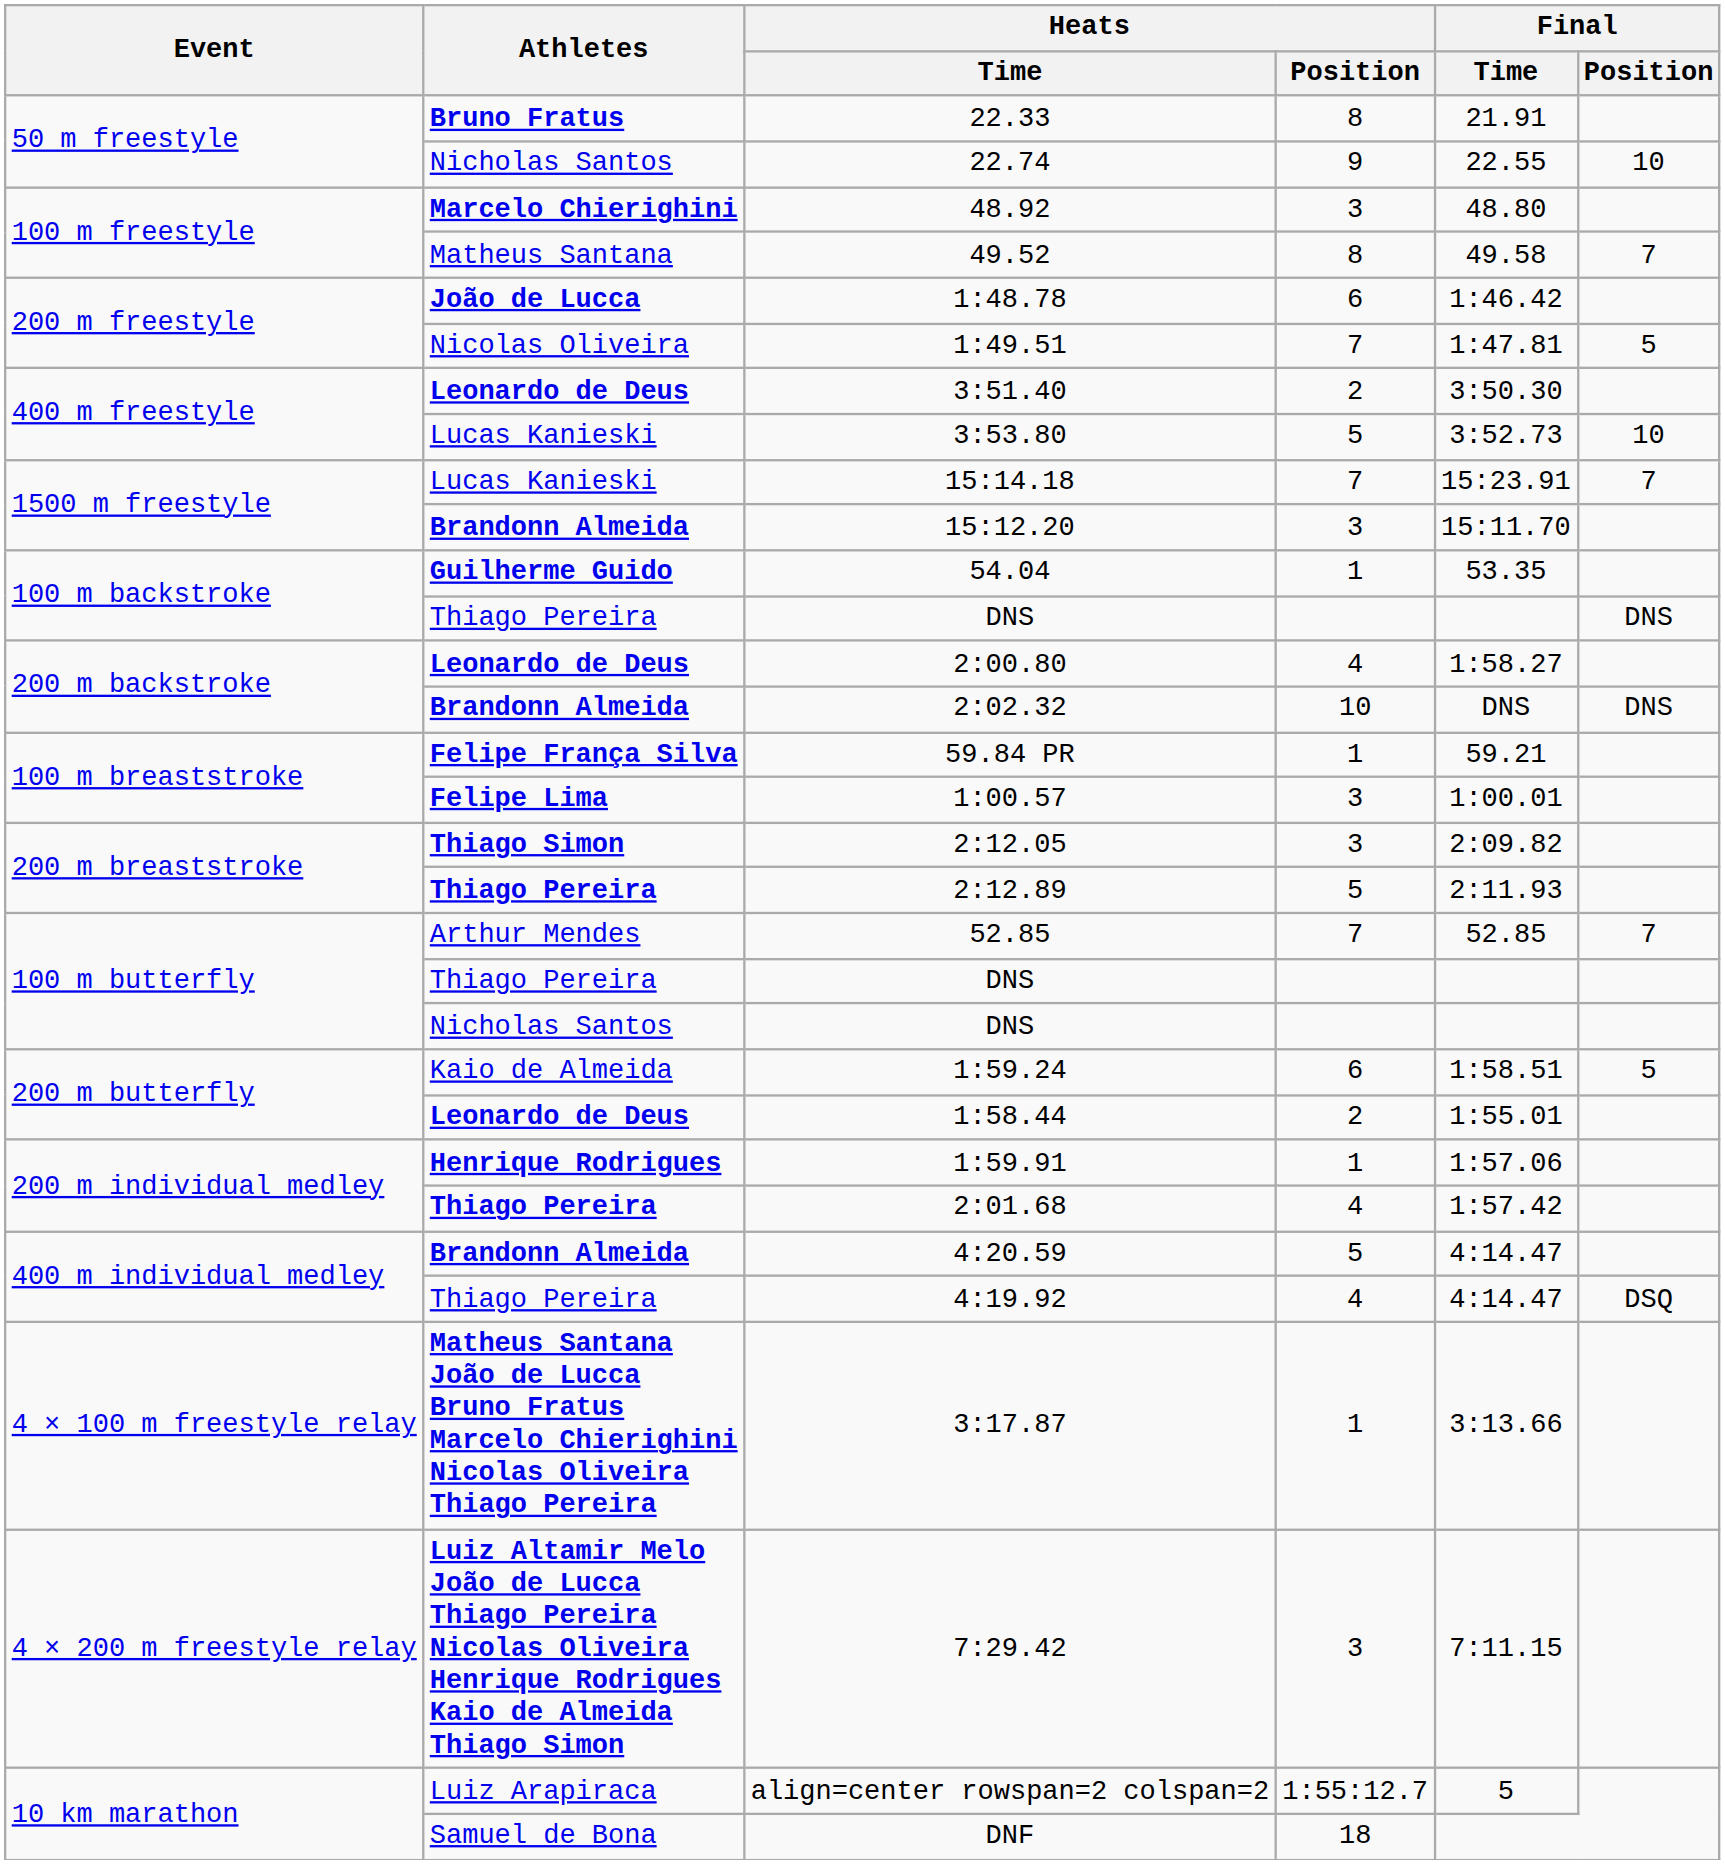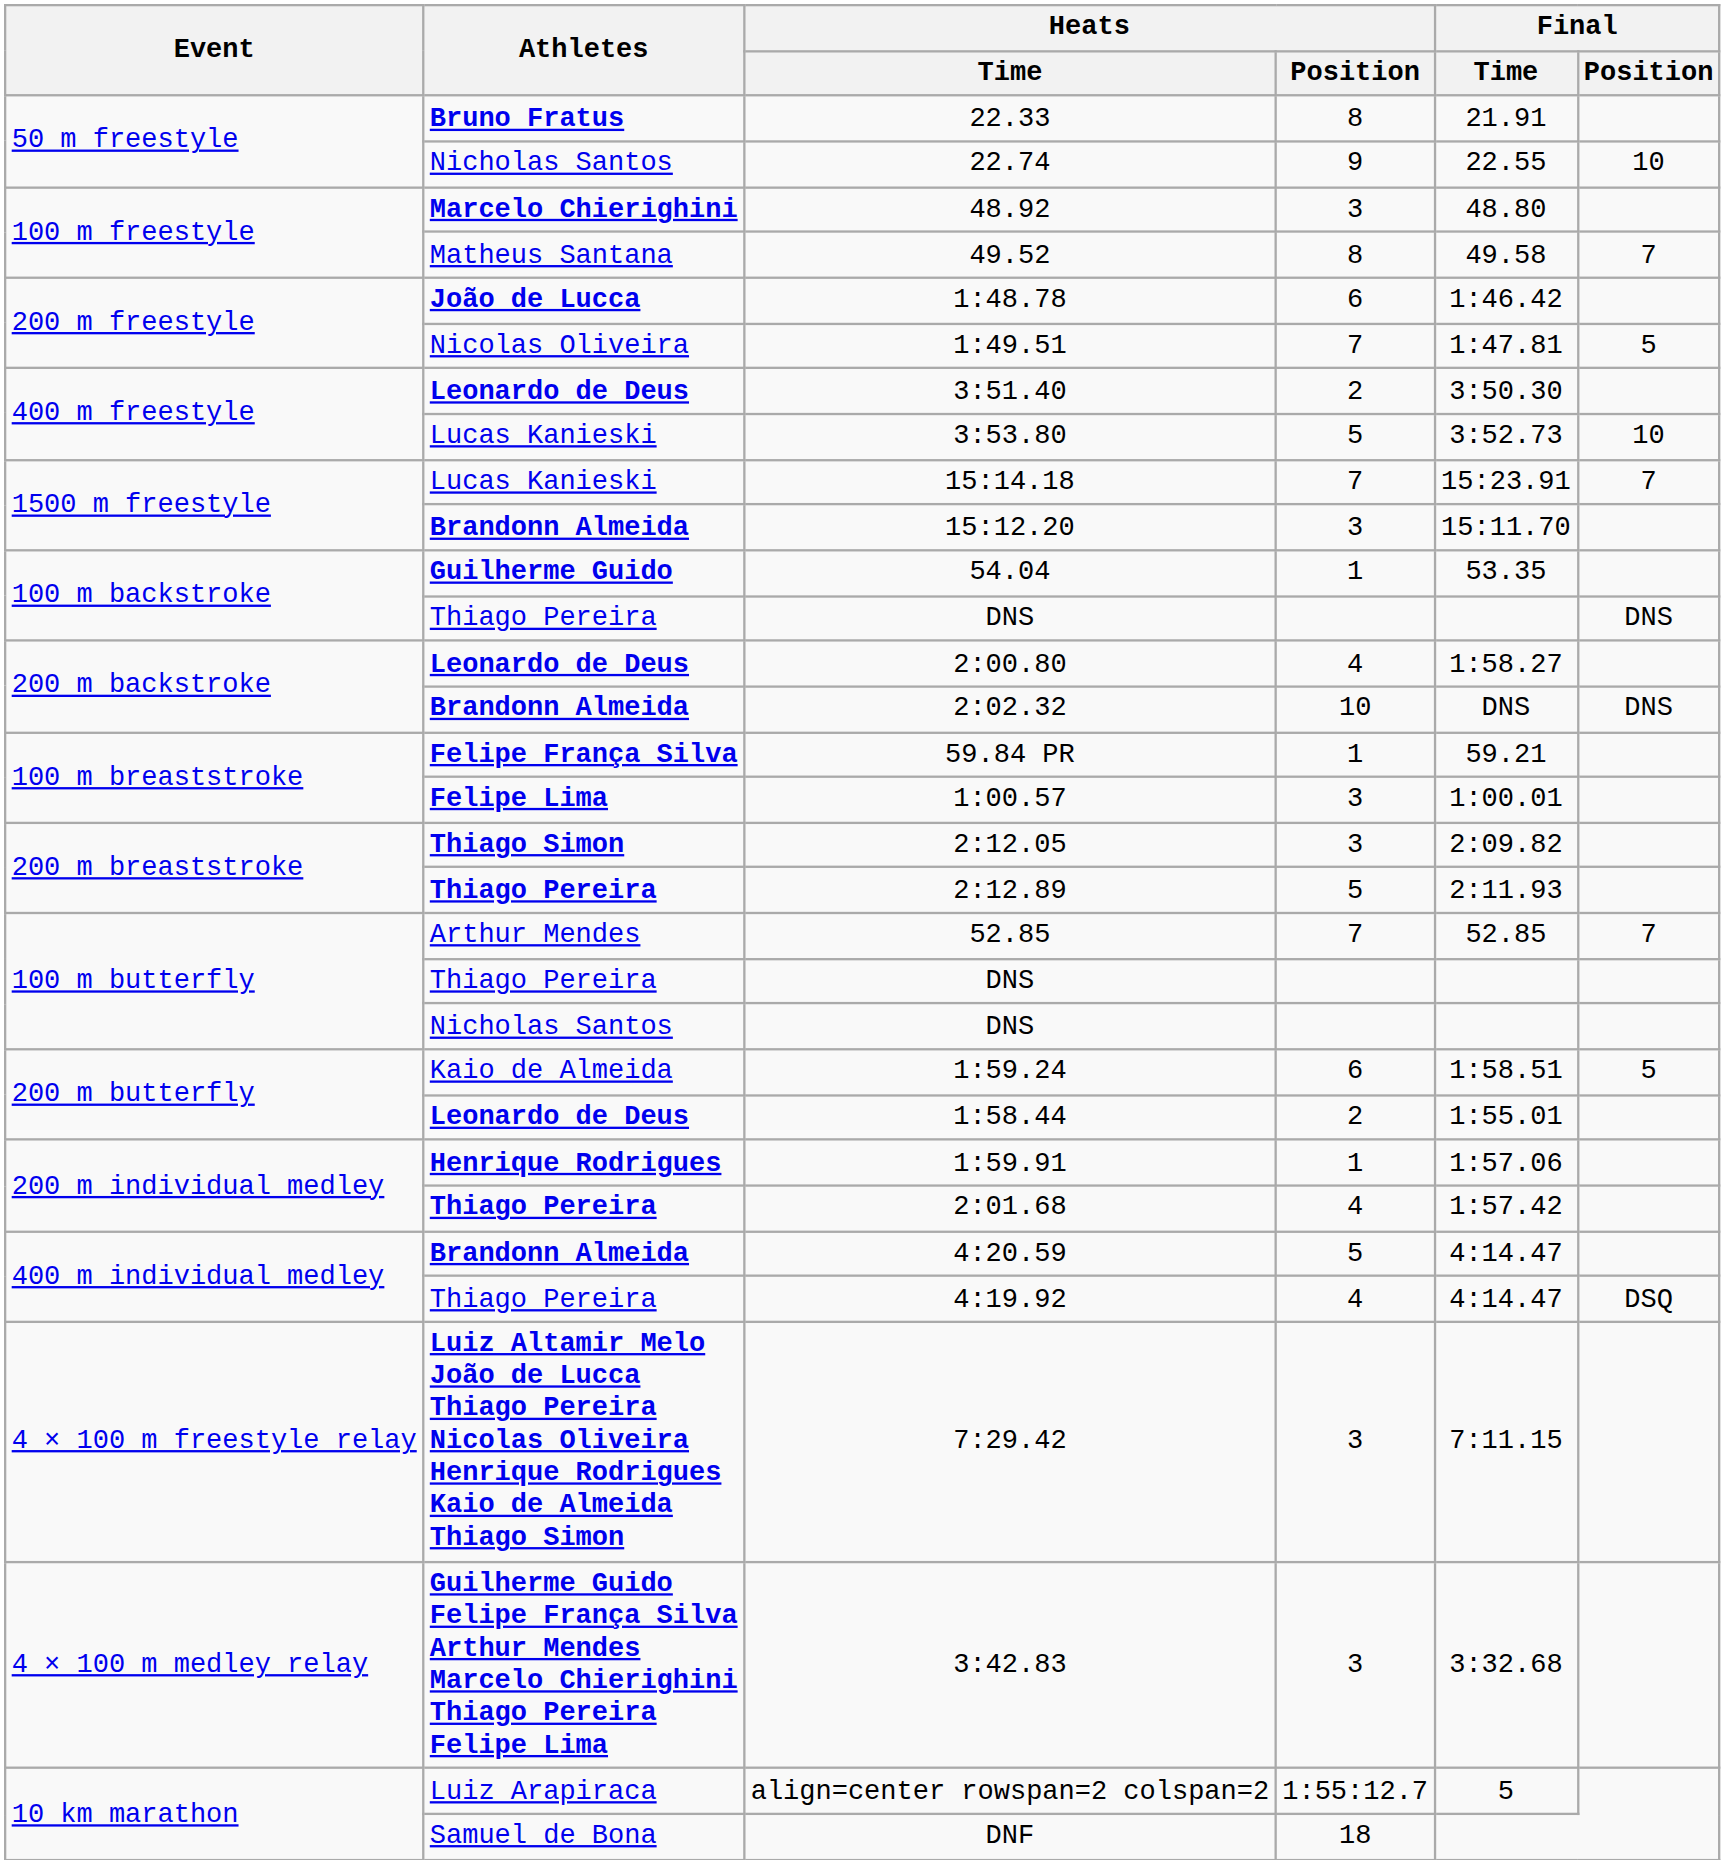- row: (584, 1425)
(214, 1648) 4 × 200 m freestyle relay -> (214, 1441) 4 × 100 m freestyle relay
+ row: (584, 1665)
